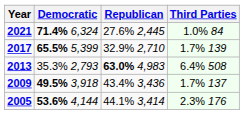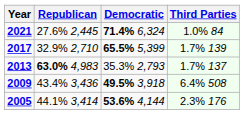columns swapped: (134, 14) <-> (67, 14)
(203, 66) 6.4% 508 -> (203, 66) 1.7% 137
(203, 83) 1.7% 137 -> (203, 83) 6.4% 508
